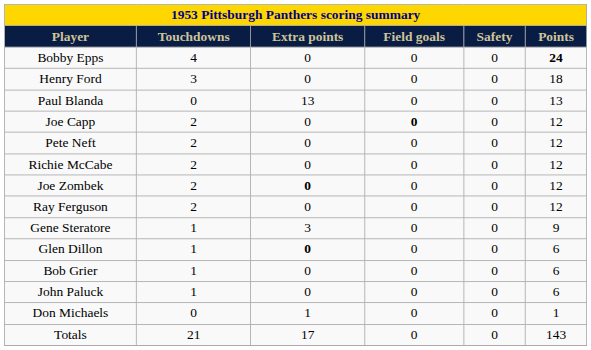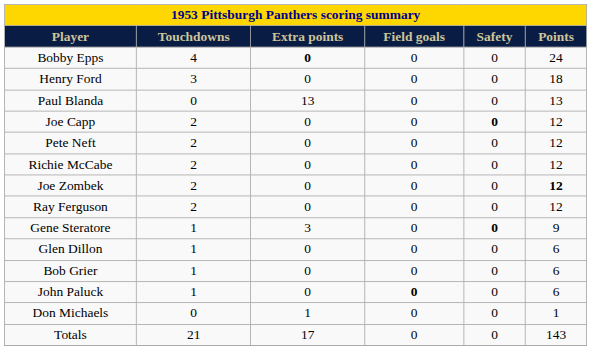(308, 57) normal -> (308, 57) bold
(556, 57) bold -> (556, 57) normal
(414, 121) bold -> (414, 121) normal
(494, 121) normal -> (494, 121) bold
(308, 185) bold -> (308, 185) normal
(556, 185) normal -> (556, 185) bold
(494, 228) normal -> (494, 228) bold
(308, 249) bold -> (308, 249) normal
(414, 292) normal -> (414, 292) bold
